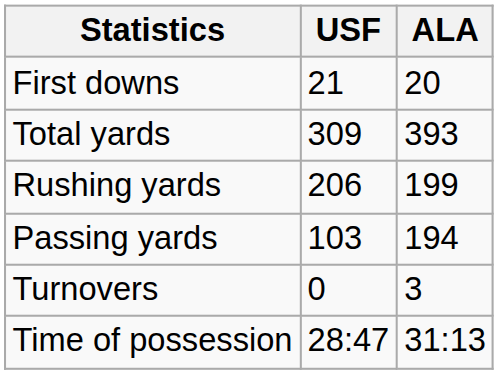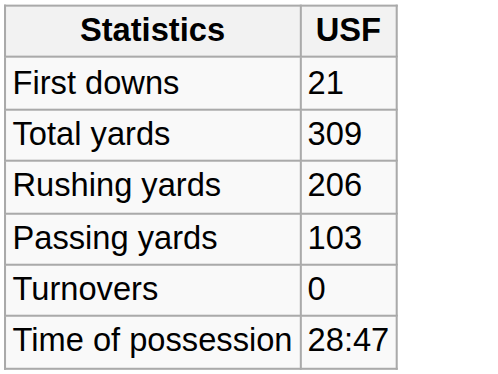- column: (445, 31)
